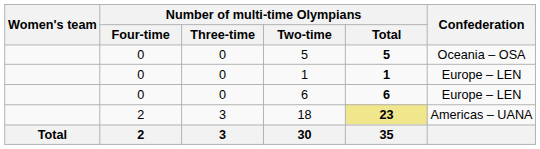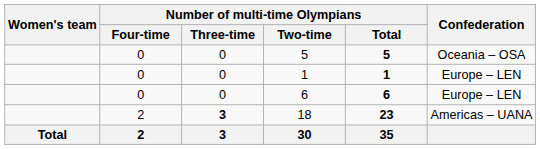(223, 115) normal -> (223, 115) bold
(387, 115) khaki background -> (387, 115) no background
